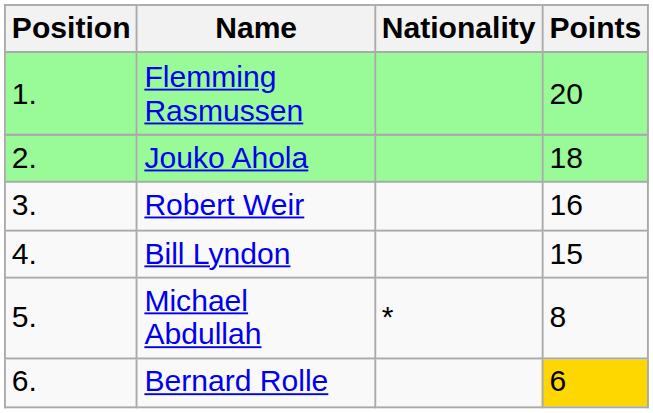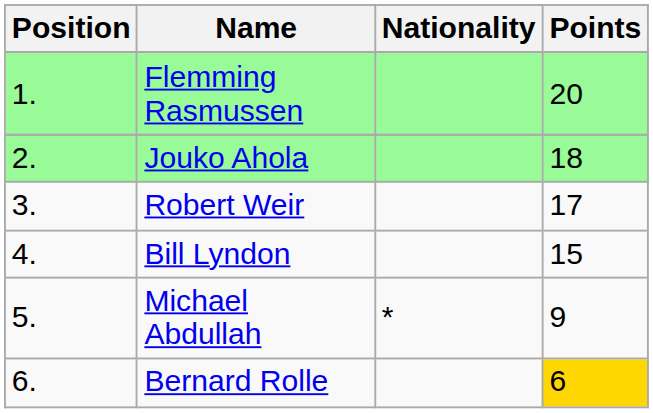(566, 205) 16 -> (566, 205) 17
(558, 317) 8 -> (558, 317) 9
